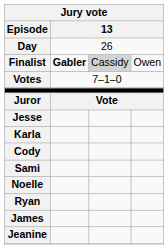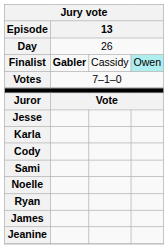(110, 63) lightgrey background -> (110, 63) no background
(147, 63) no background -> (147, 63) paleturquoise background
